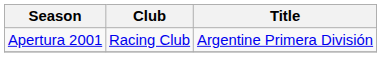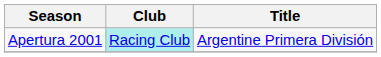(150, 39) no background -> (150, 39) paleturquoise background
